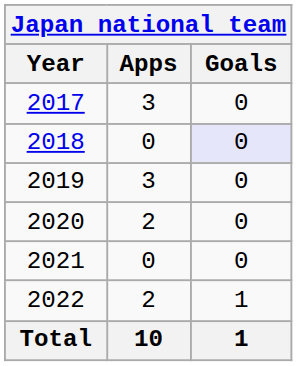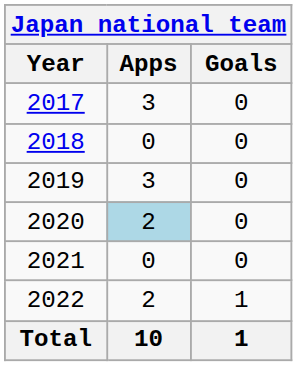(241, 143) lavender background -> (241, 143) no background
(149, 222) no background -> (149, 222) lightblue background
